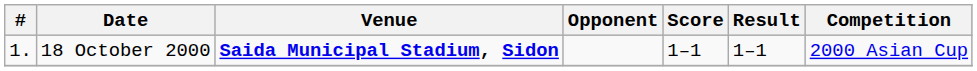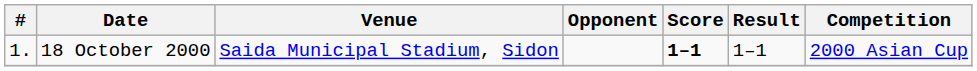(389, 51) bold -> (389, 51) normal
(684, 51) normal -> (684, 51) bold
